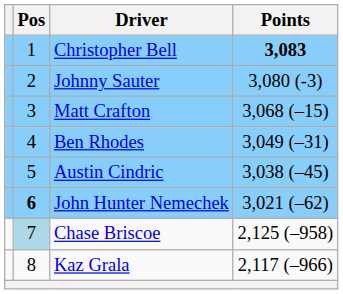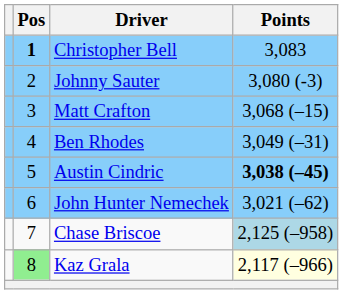(31, 50) normal -> (31, 50) bold
(285, 50) bold -> (285, 50) normal
(285, 172) normal -> (285, 172) bold
(31, 203) bold -> (31, 203) normal
(31, 234) lightblue background -> (31, 234) no background
(285, 234) no background -> (285, 234) lightblue background
(31, 264) no background -> (31, 264) lightgreen background
(285, 264) no background -> (285, 264) lightyellow background
